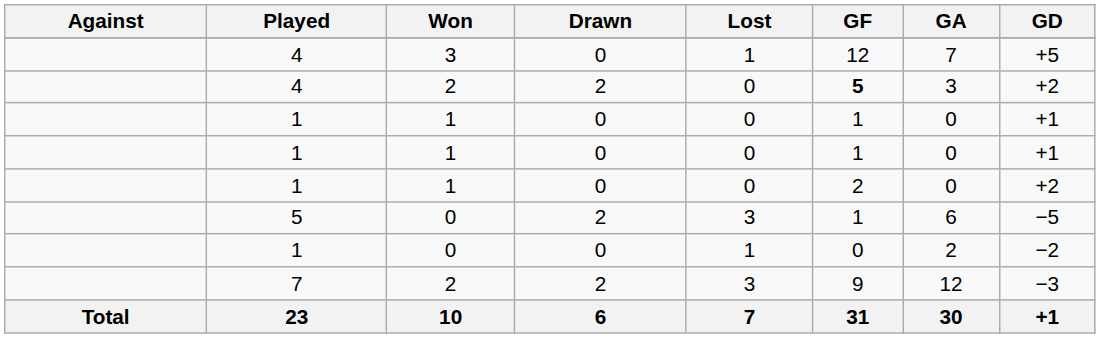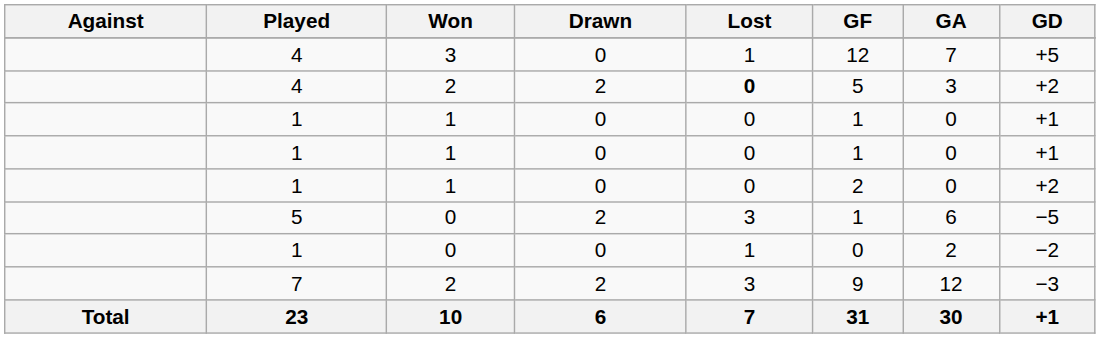(749, 87) normal -> (749, 87) bold
(858, 87) bold -> (858, 87) normal
